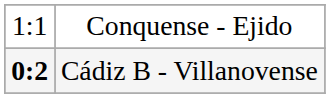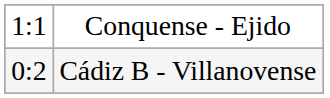(30, 70) bold -> (29, 70) normal
